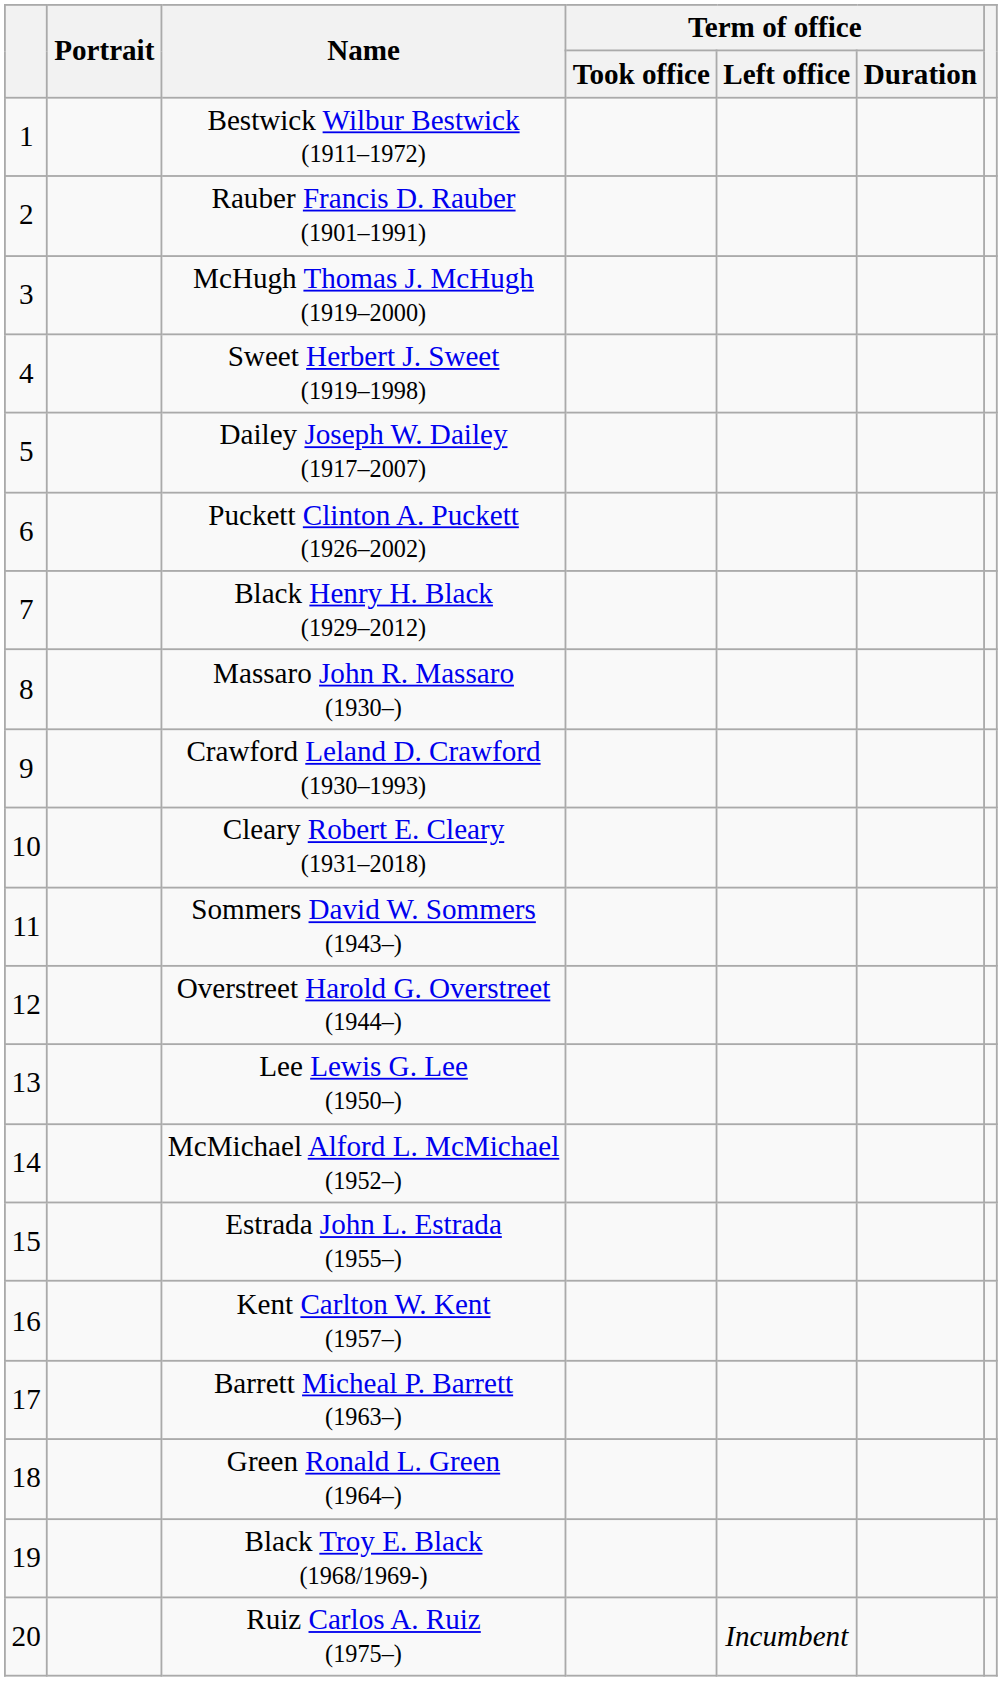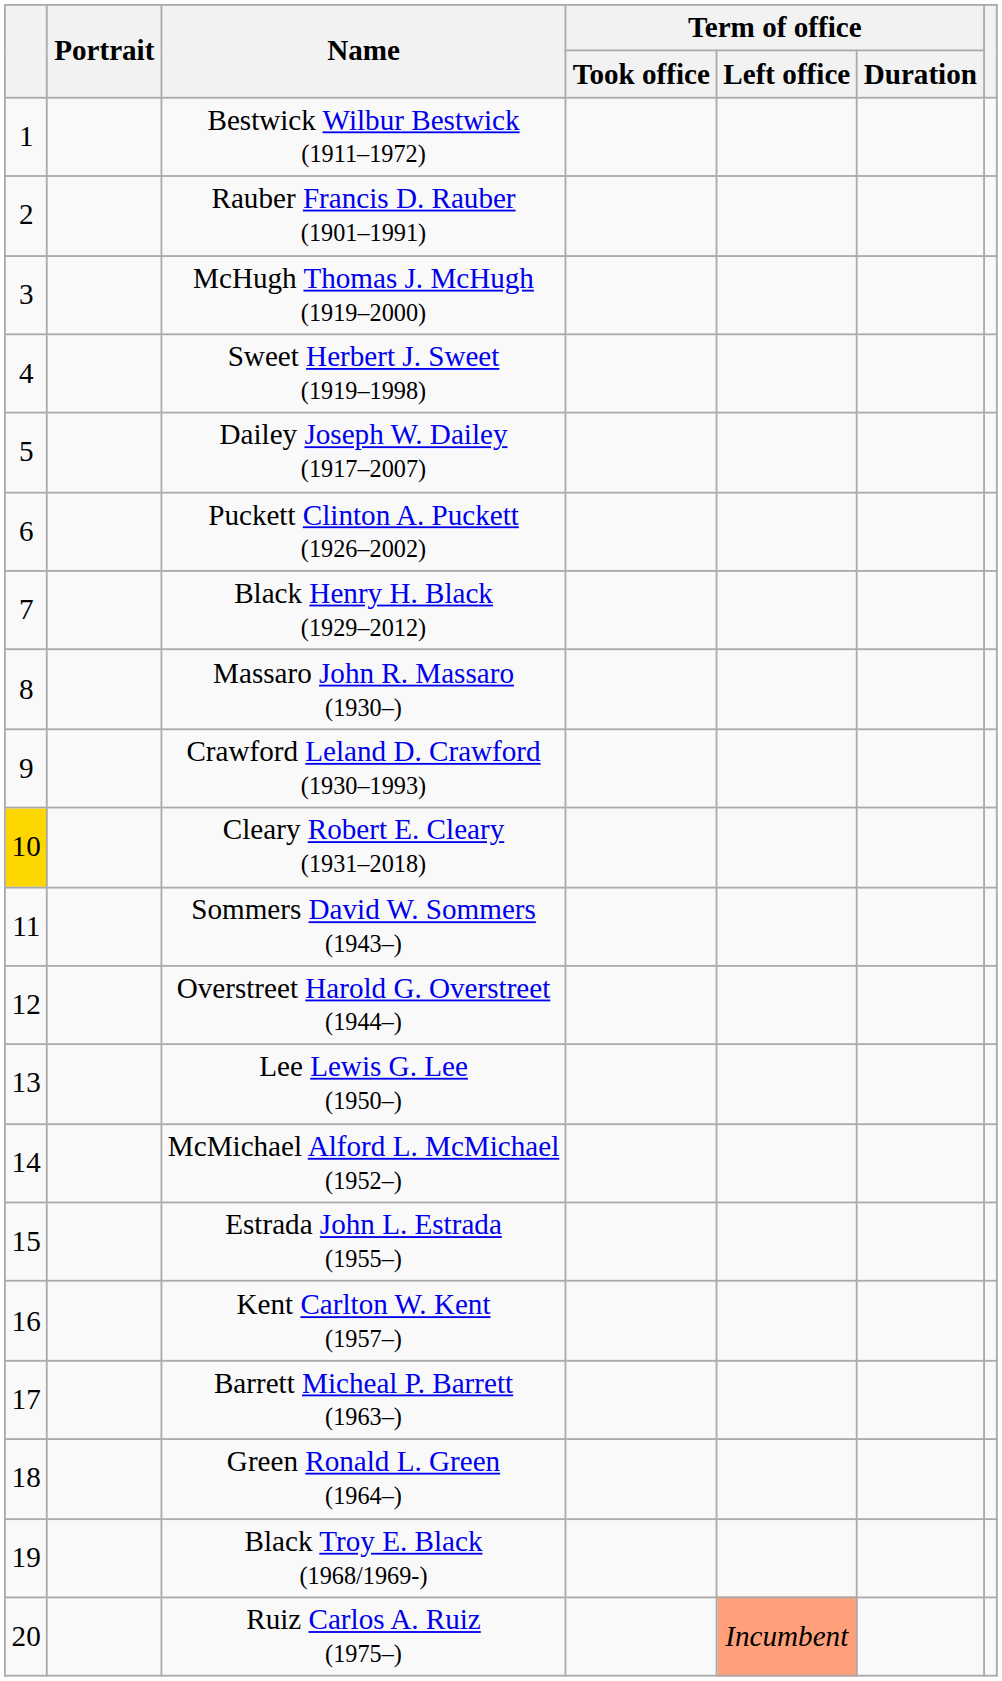(26, 846) no background -> (26, 846) gold background
(787, 1636) no background -> (787, 1636) lightsalmon background
